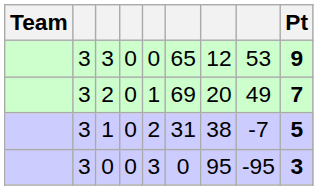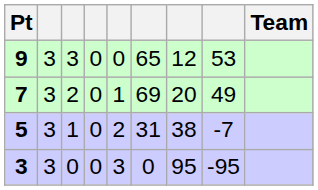columns swapped: (39, 22) <-> (297, 22)
